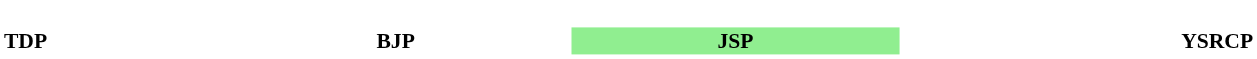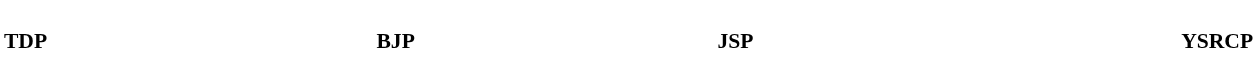(735, 40) lightgreen background -> (735, 40) no background
